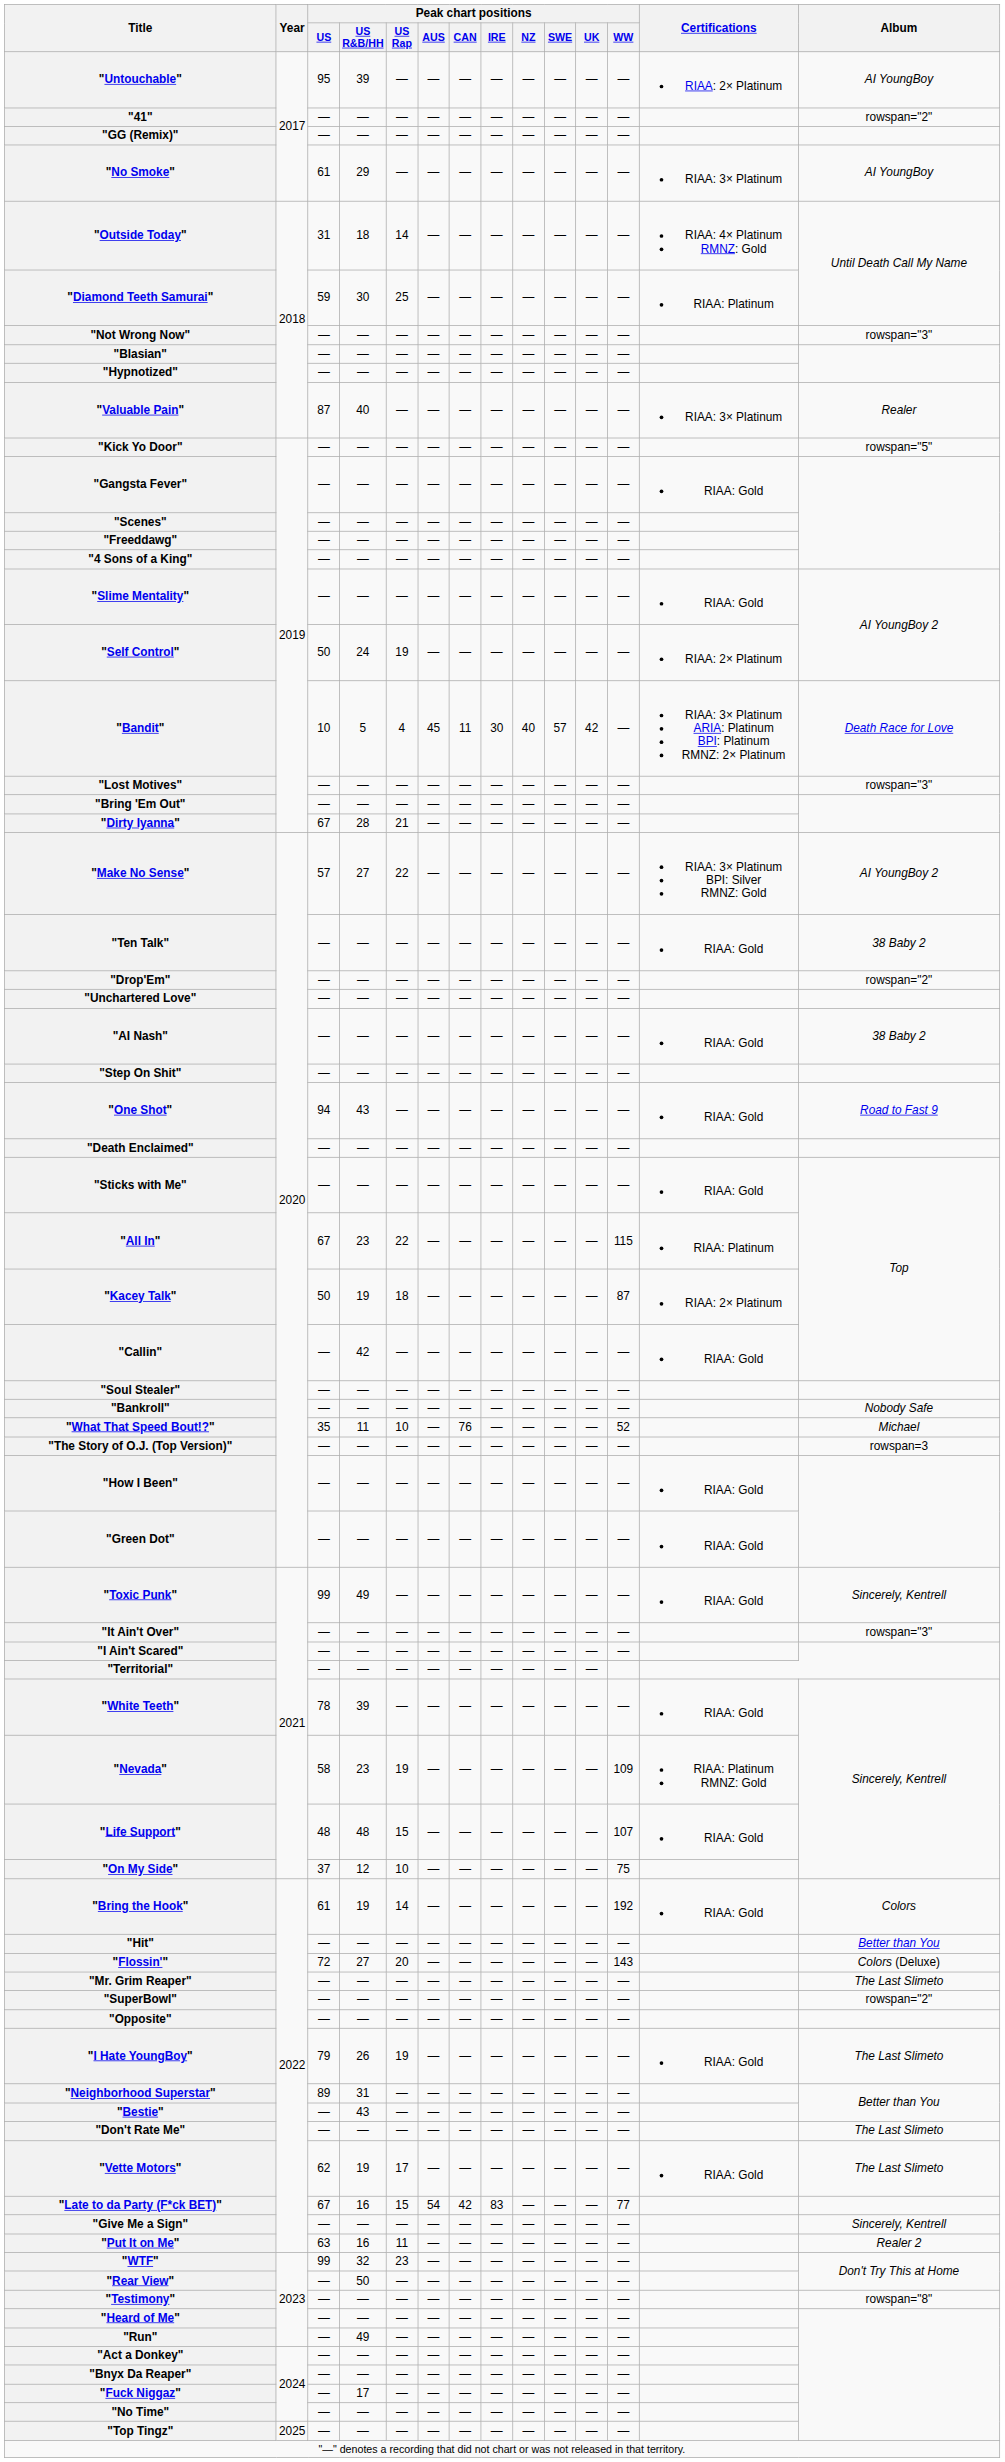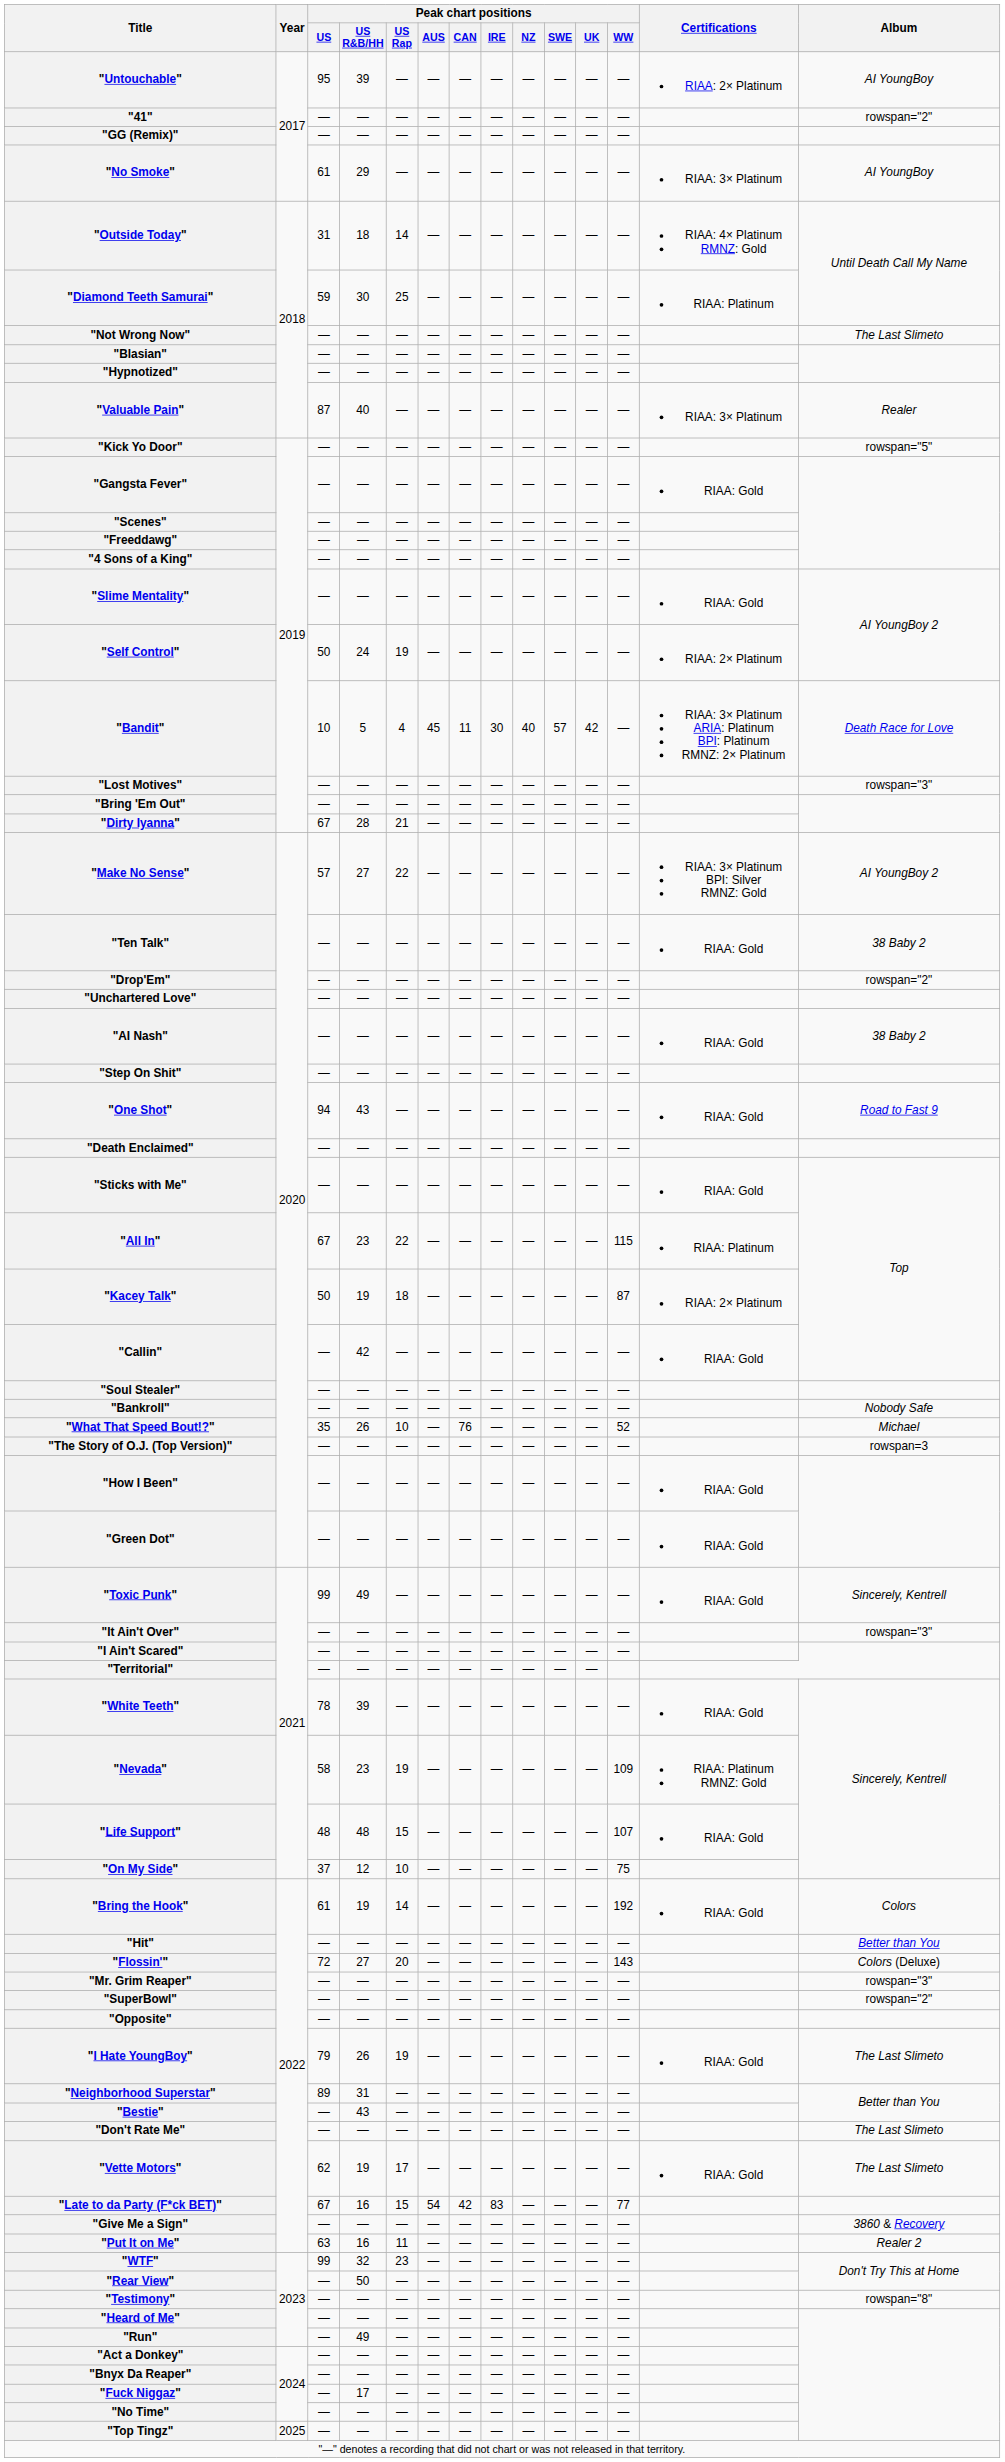(899, 335) rowspan="3" -> (899, 335) The Last Slimeto
(363, 1427) 11 -> (363, 1427) 26
(899, 1981) The Last Slimeto -> (899, 1981) rowspan="3"
(899, 2224) Sincerely, Kentrell -> (899, 2224) 3860 & Recovery
